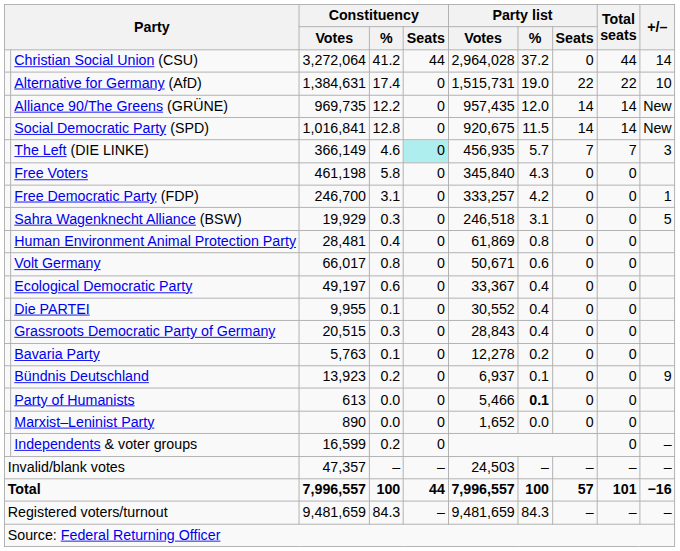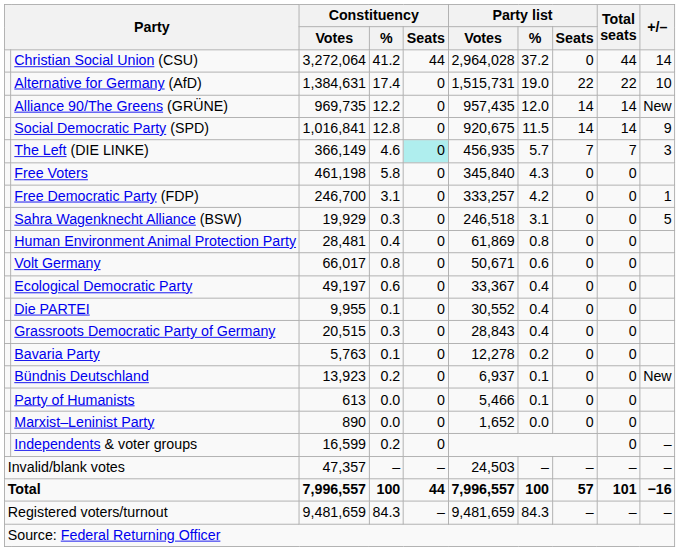(657, 128) New -> (668, 128) 9
(668, 377) 9 -> (657, 377) New
(539, 399) bold -> (539, 399) normal
